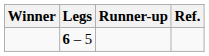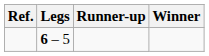columns swapped: (32, 16) <-> (187, 16)
